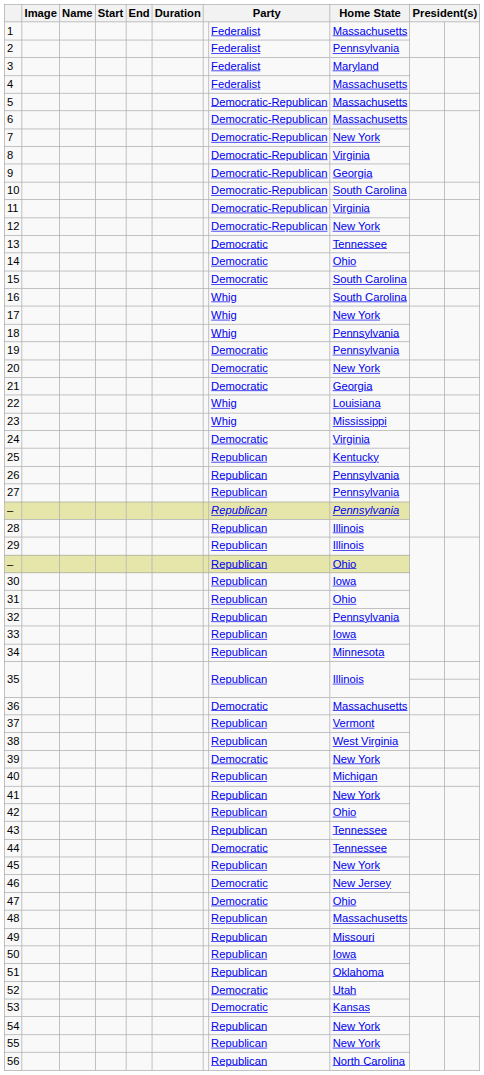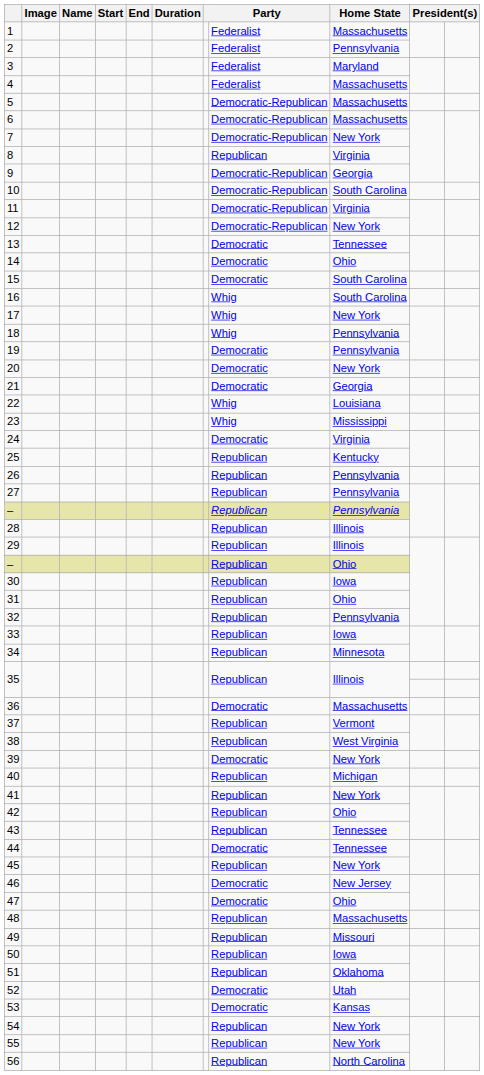(269, 155) Democratic-Republican -> (239, 155) Republican
